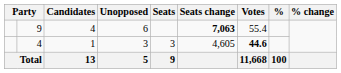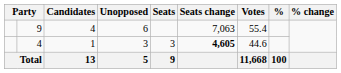(224, 28) bold -> (224, 28) normal
(224, 44) normal -> (224, 44) bold
(258, 44) bold -> (258, 44) normal
